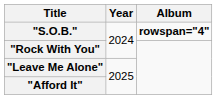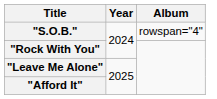(174, 31) bold -> (171, 31) normal
